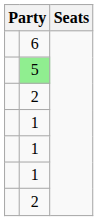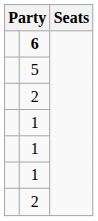(35, 44) normal -> (35, 44) bold
(35, 70) lightgreen background -> (35, 70) no background
